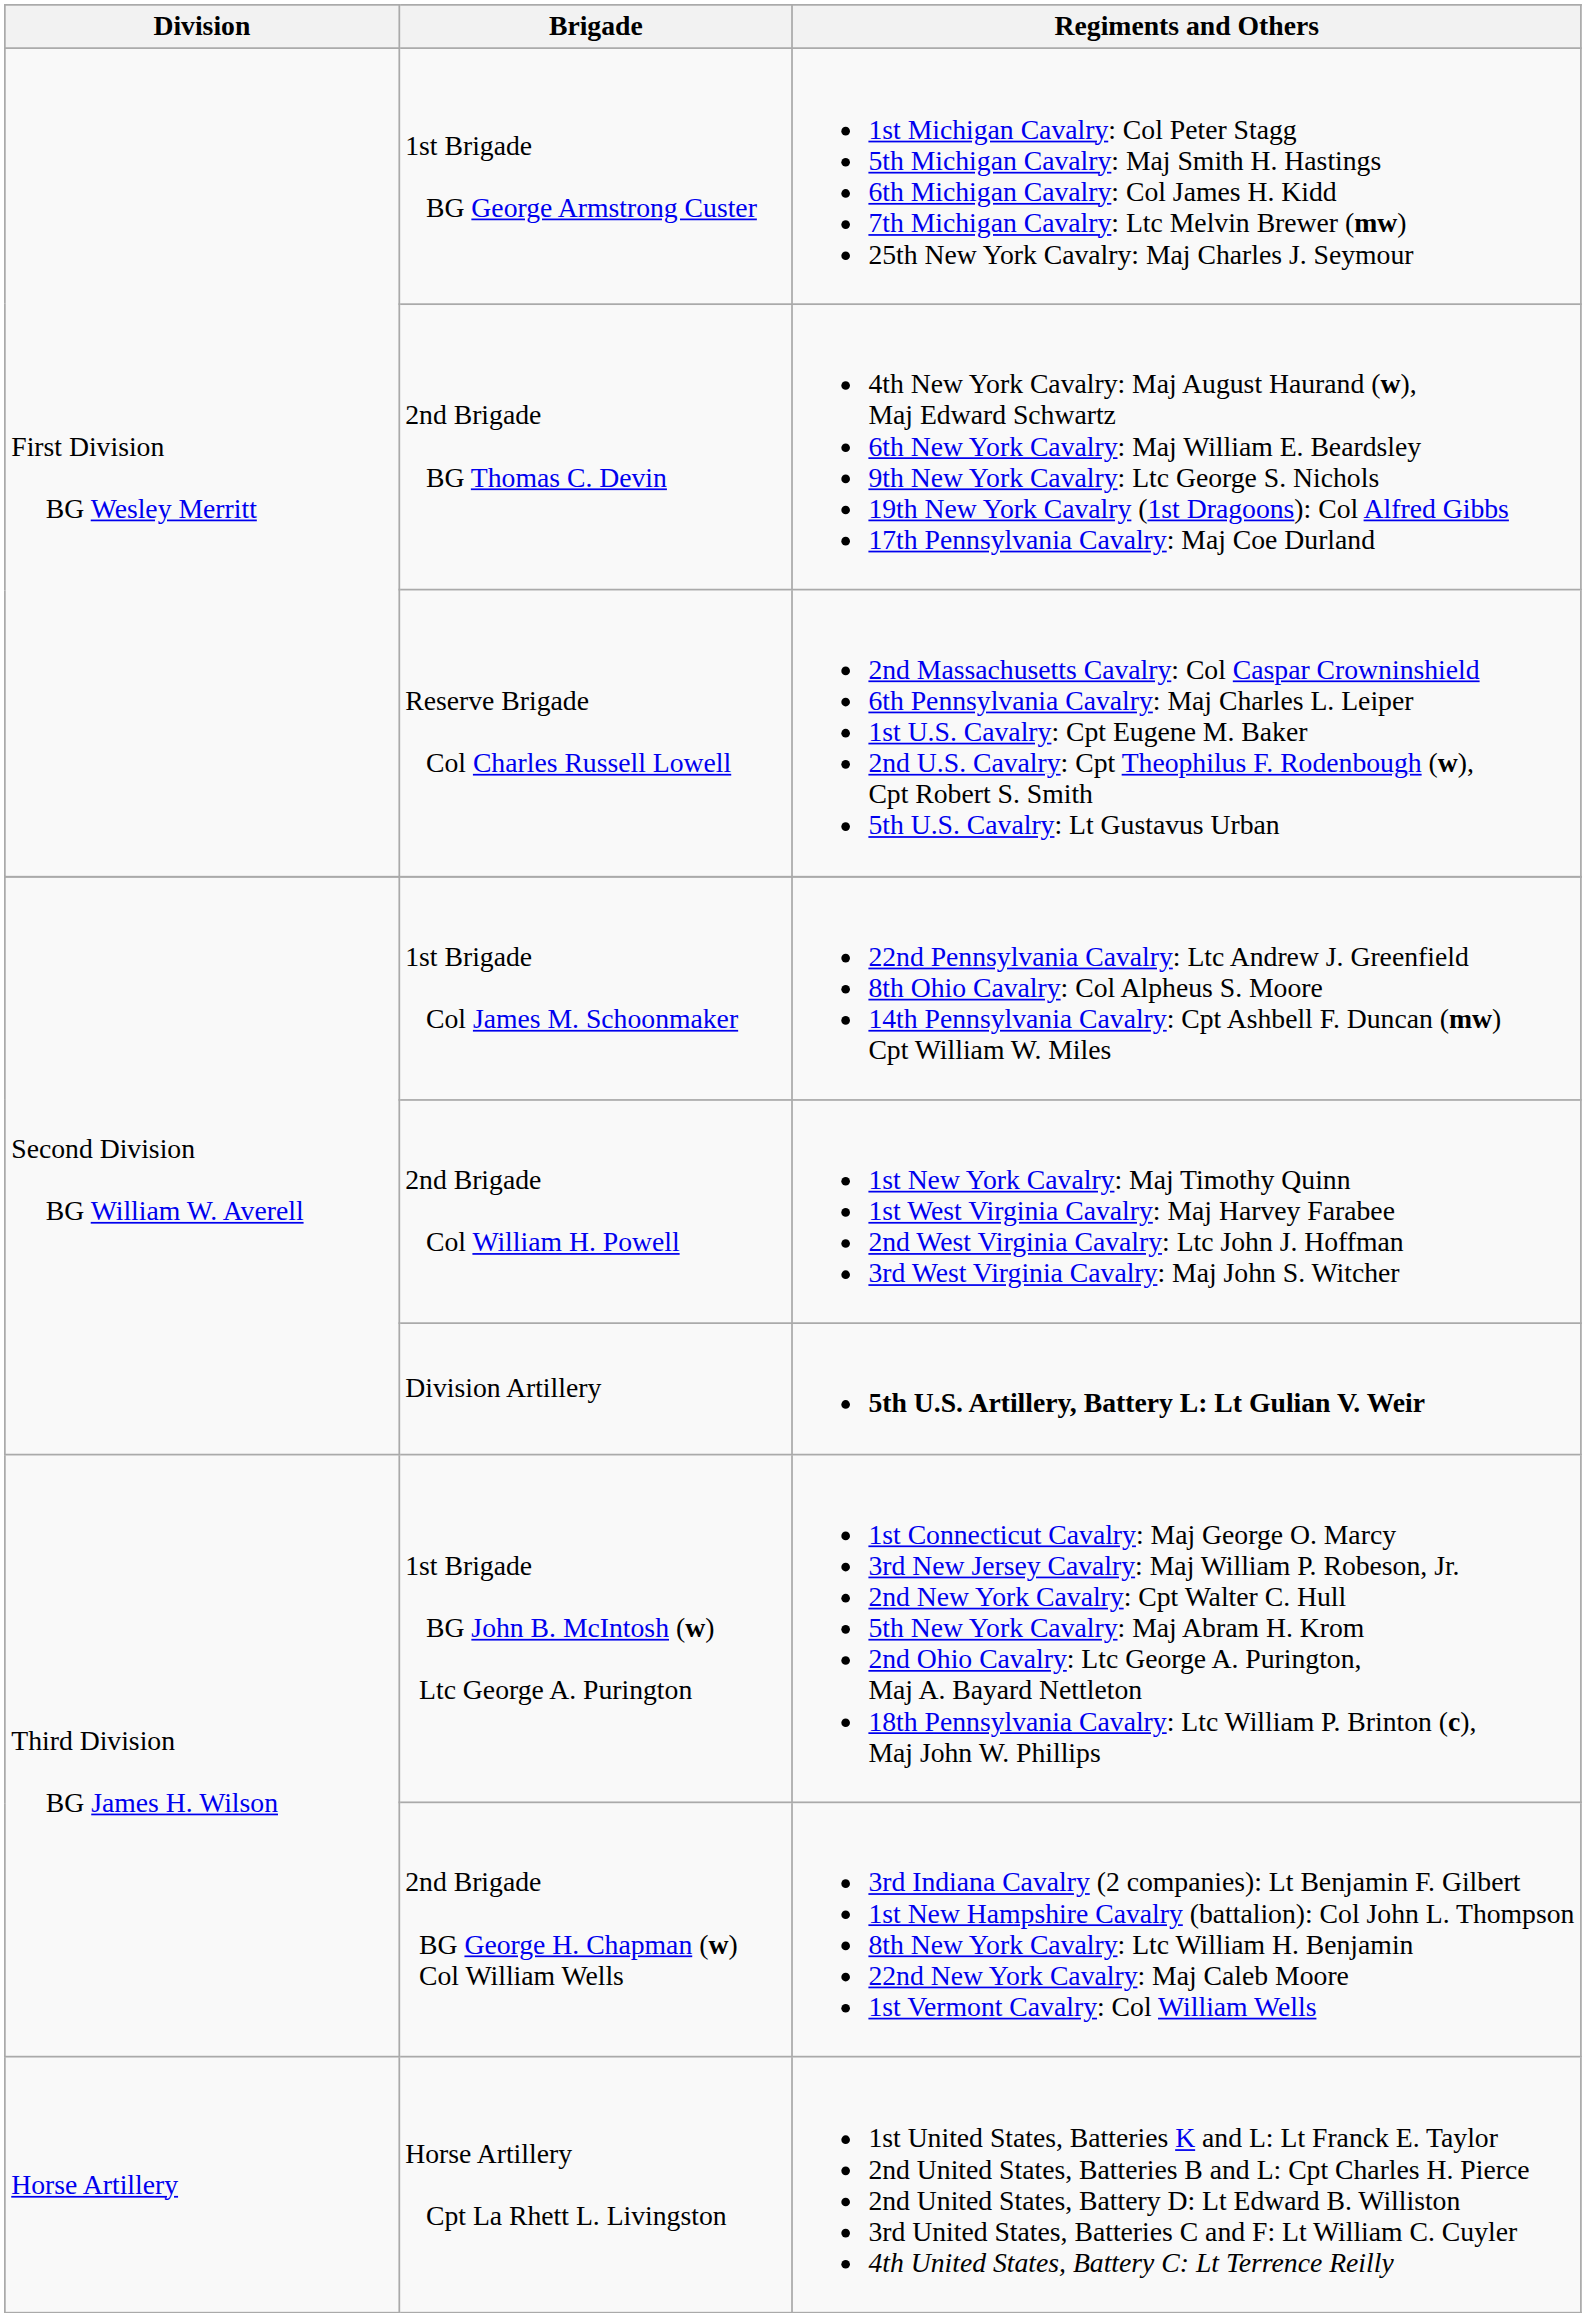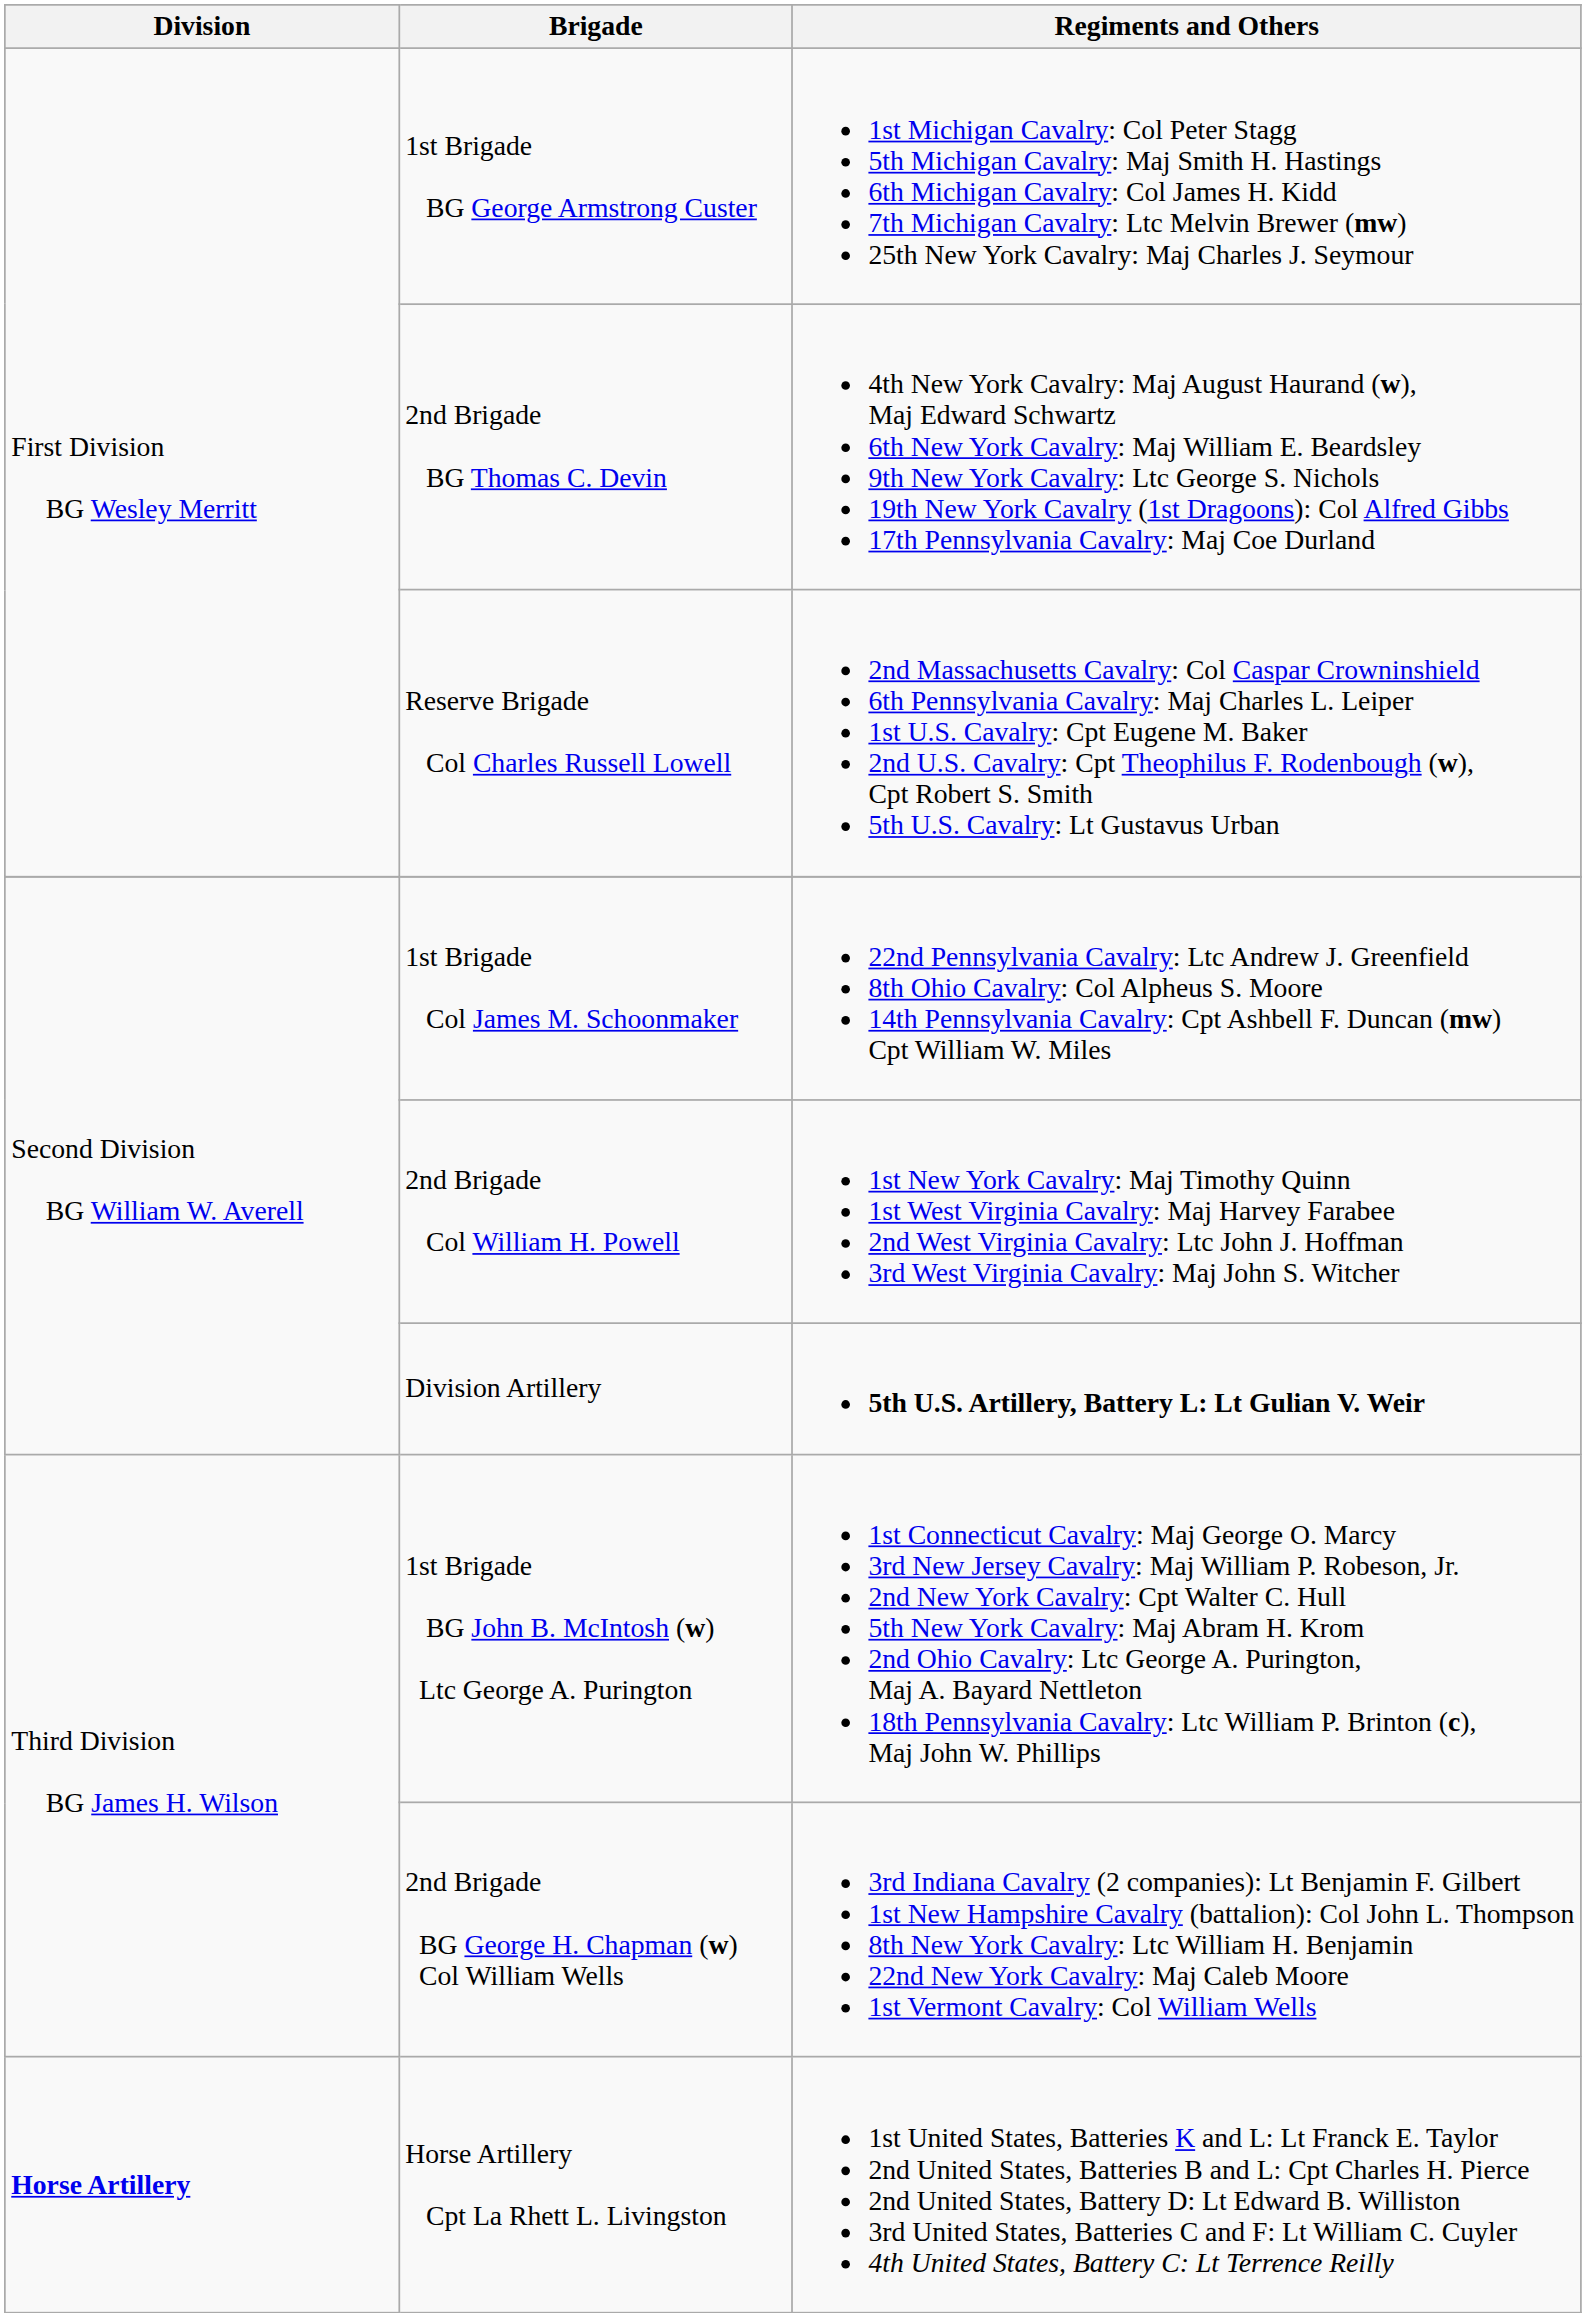(95, 2184) normal -> (101, 2184) bold
